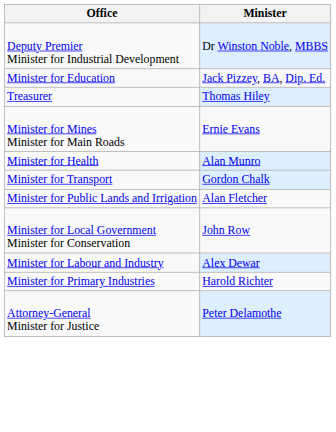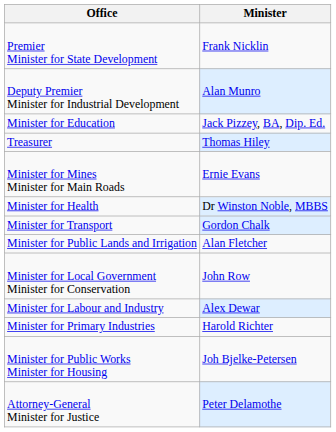+ row: (82, 52)
(265, 45) Dr Winston Noble, MBBS -> (231, 91) Alan Munro
(231, 161) Alan Munro -> (265, 206) Dr Winston Noble, MBBS
+ row: (69, 365)
